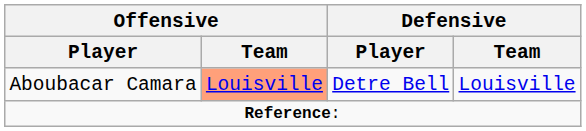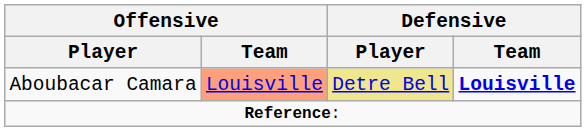(391, 84) no background -> (391, 84) khaki background
(517, 84) normal -> (517, 84) bold
